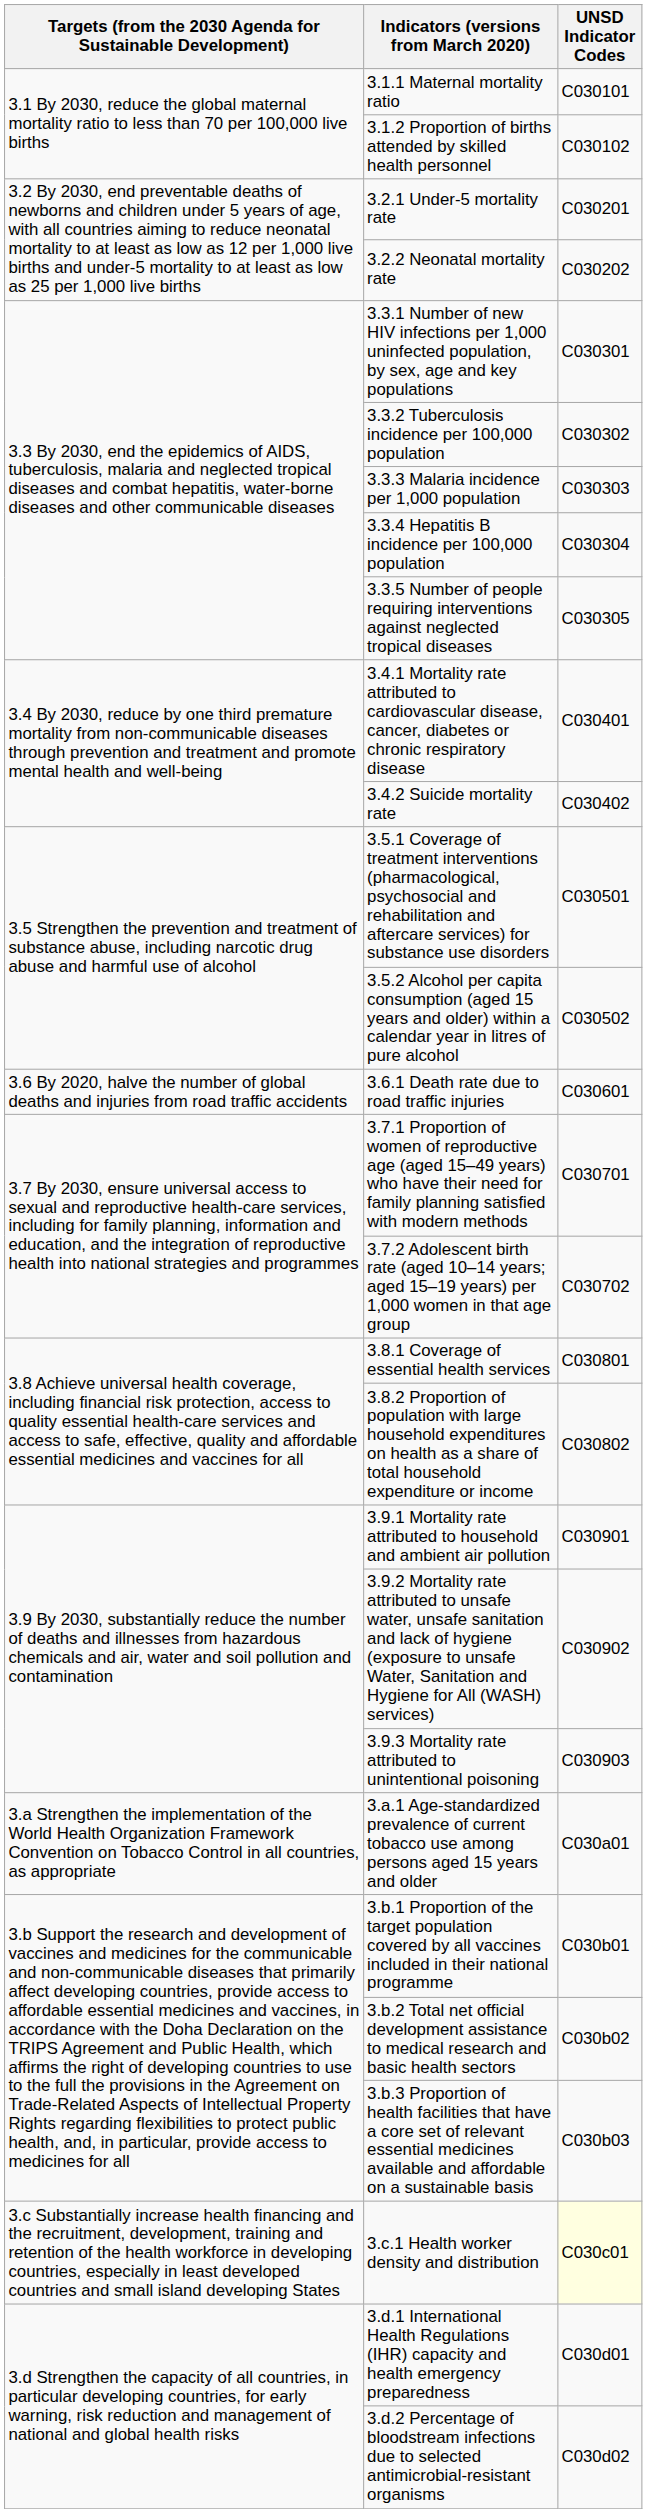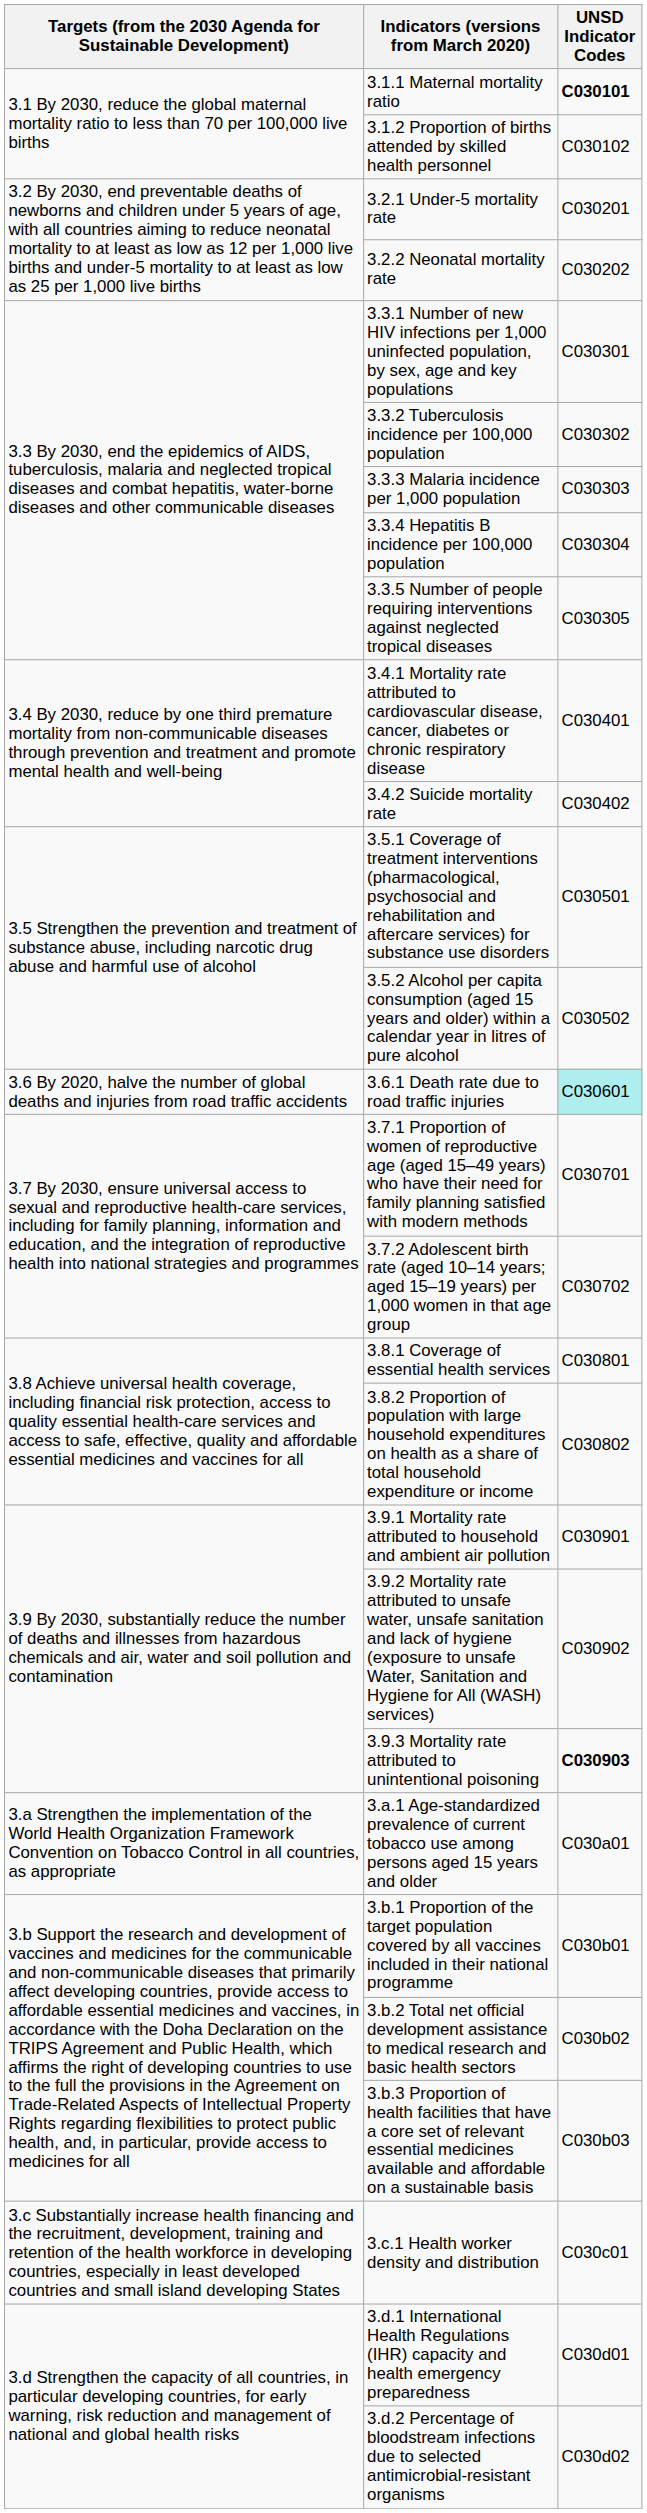(596, 91) normal -> (596, 91) bold
(596, 1091) no background -> (596, 1091) paleturquoise background
(596, 1760) normal -> (596, 1760) bold
(595, 2252) lightyellow background -> (595, 2252) no background
